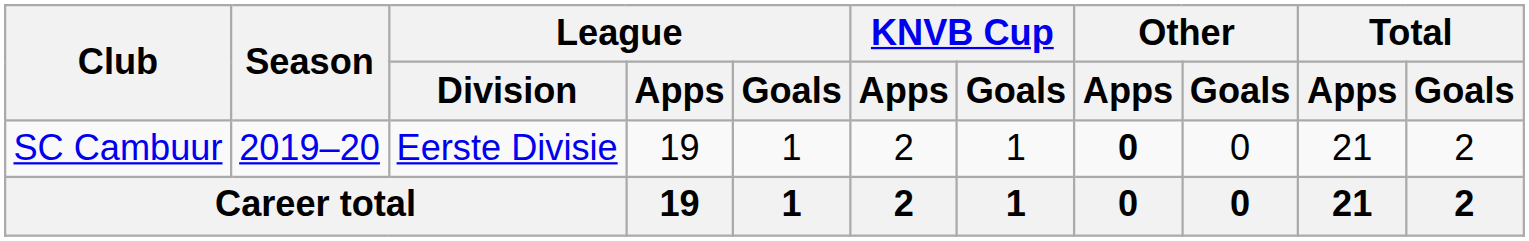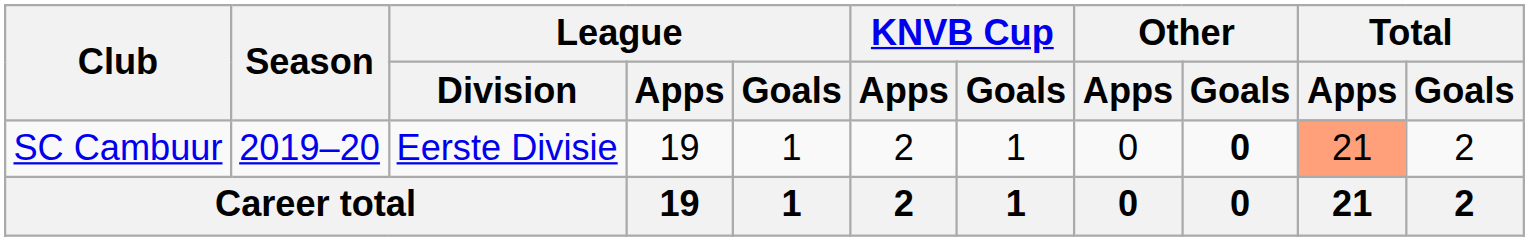(1128, 147) bold -> (1128, 147) normal
(1240, 147) normal -> (1240, 147) bold
(1352, 147) no background -> (1352, 147) lightsalmon background
